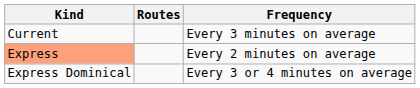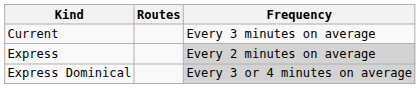(33, 54) lightsalmon background -> (33, 54) no background
(281, 54) no background -> (281, 54) lightgrey background
(299, 73) no background -> (299, 73) lightgrey background
